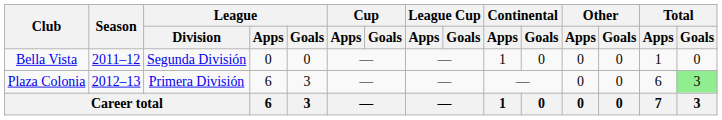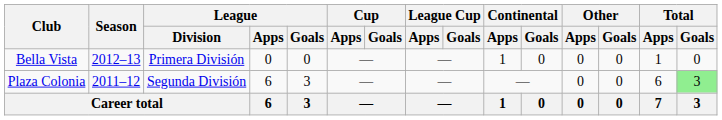(116, 59) 2011–12 -> (116, 59) 2012–13
(197, 59) Segunda División -> (197, 59) Primera División
(116, 81) 2012–13 -> (116, 81) 2011–12
(197, 81) Primera División -> (197, 81) Segunda División
